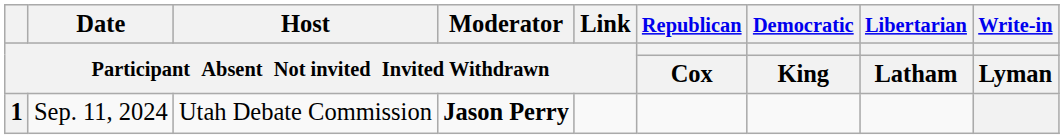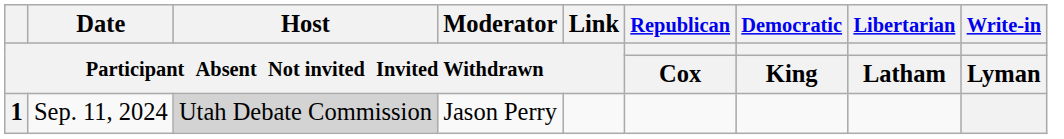(305, 112) no background -> (305, 112) lightgrey background
(506, 112) bold -> (500, 112) normal
